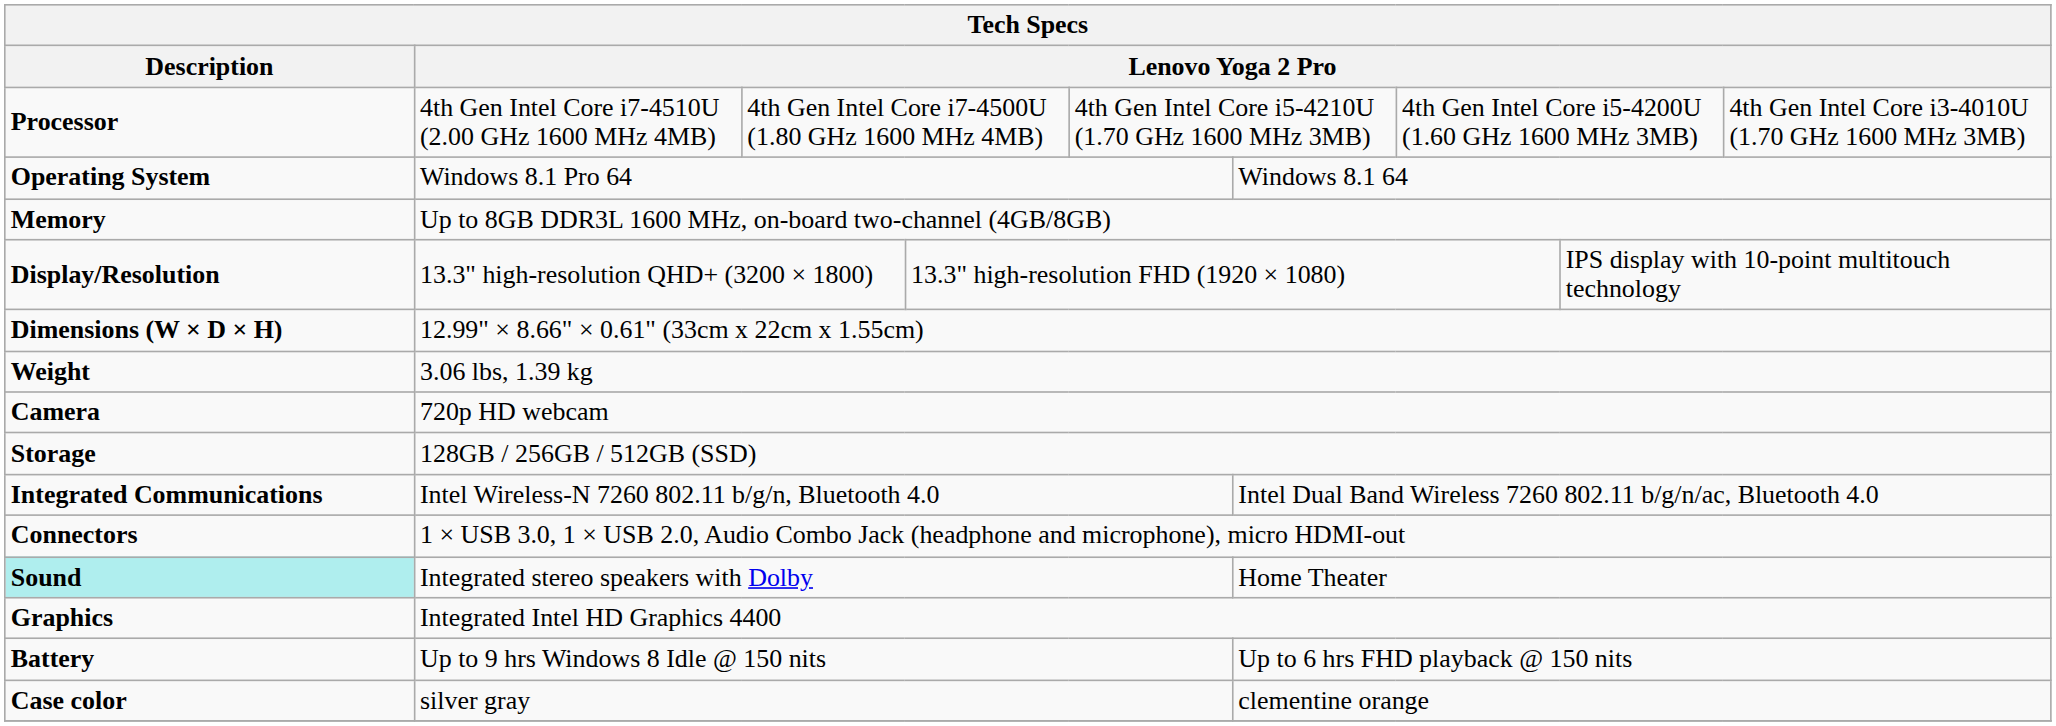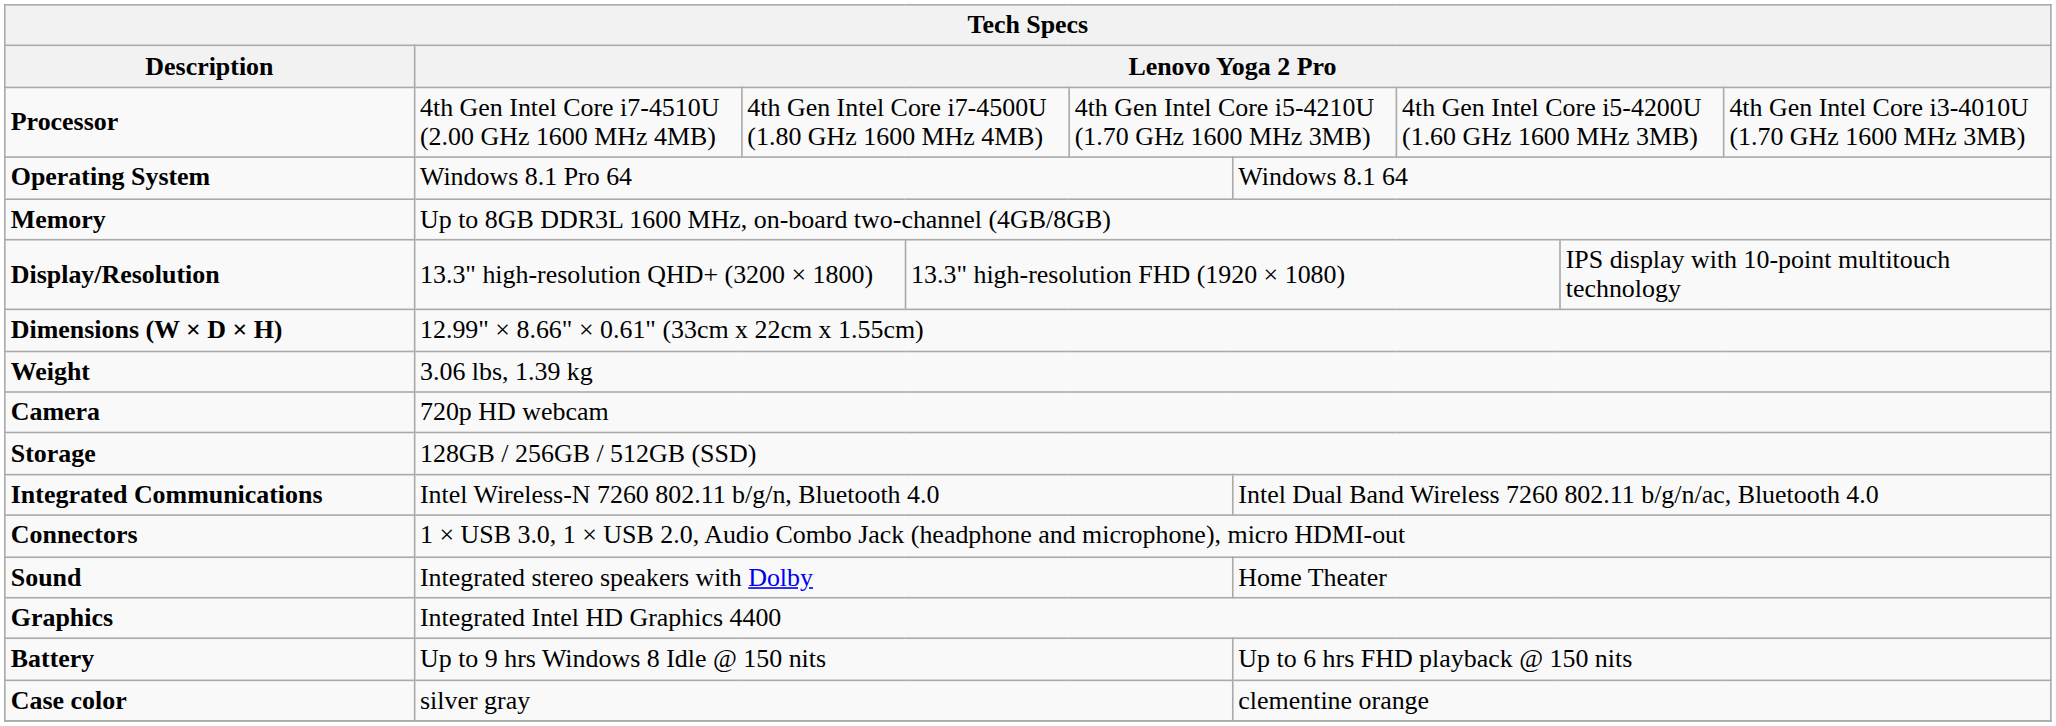(46, 576) paleturquoise background -> (46, 576) no background
